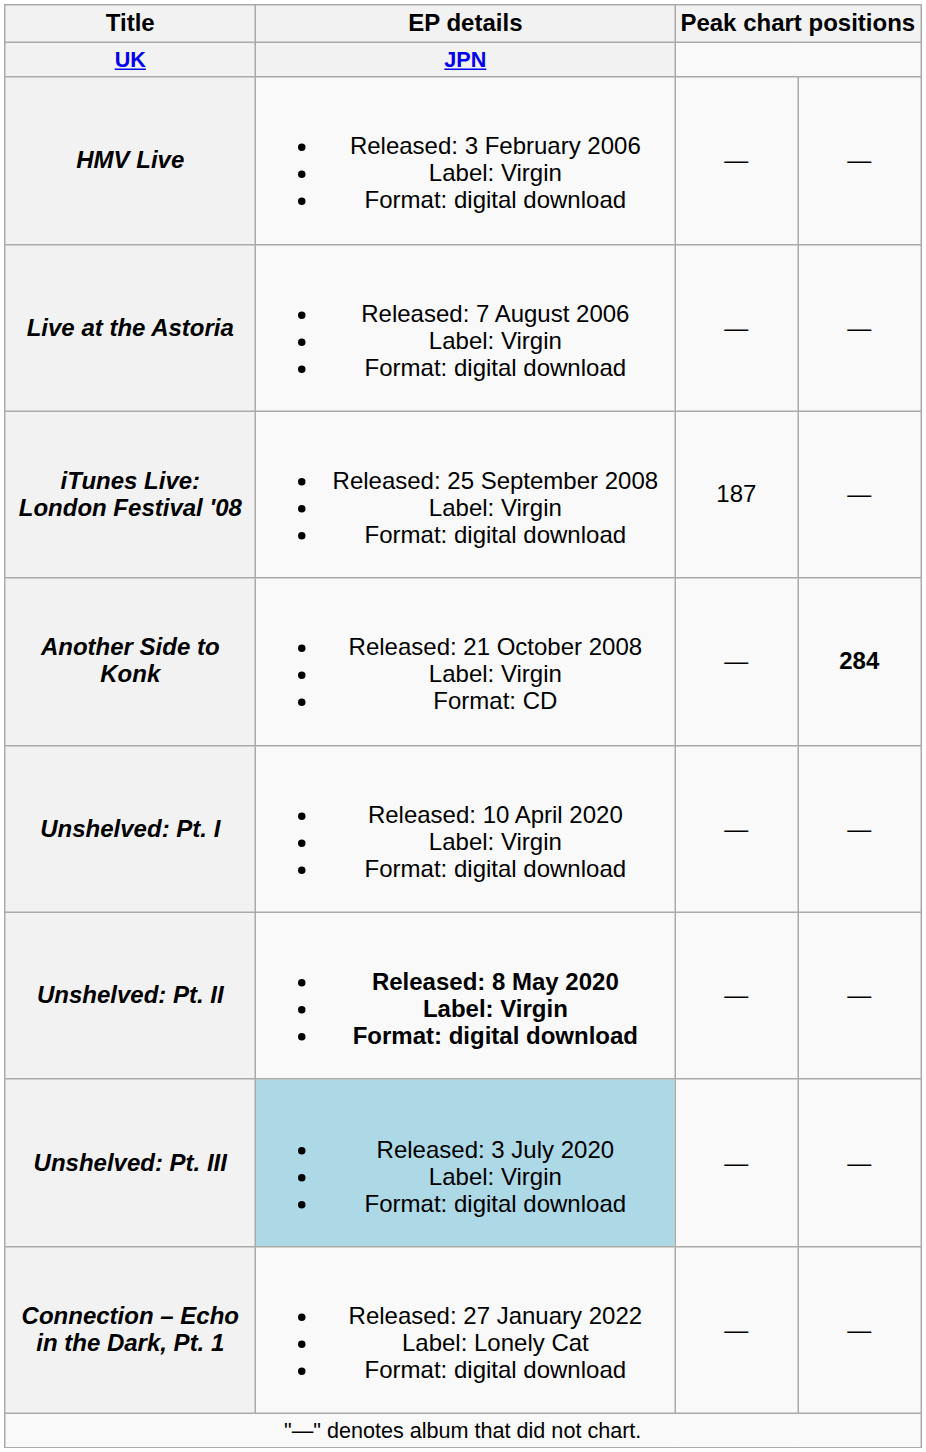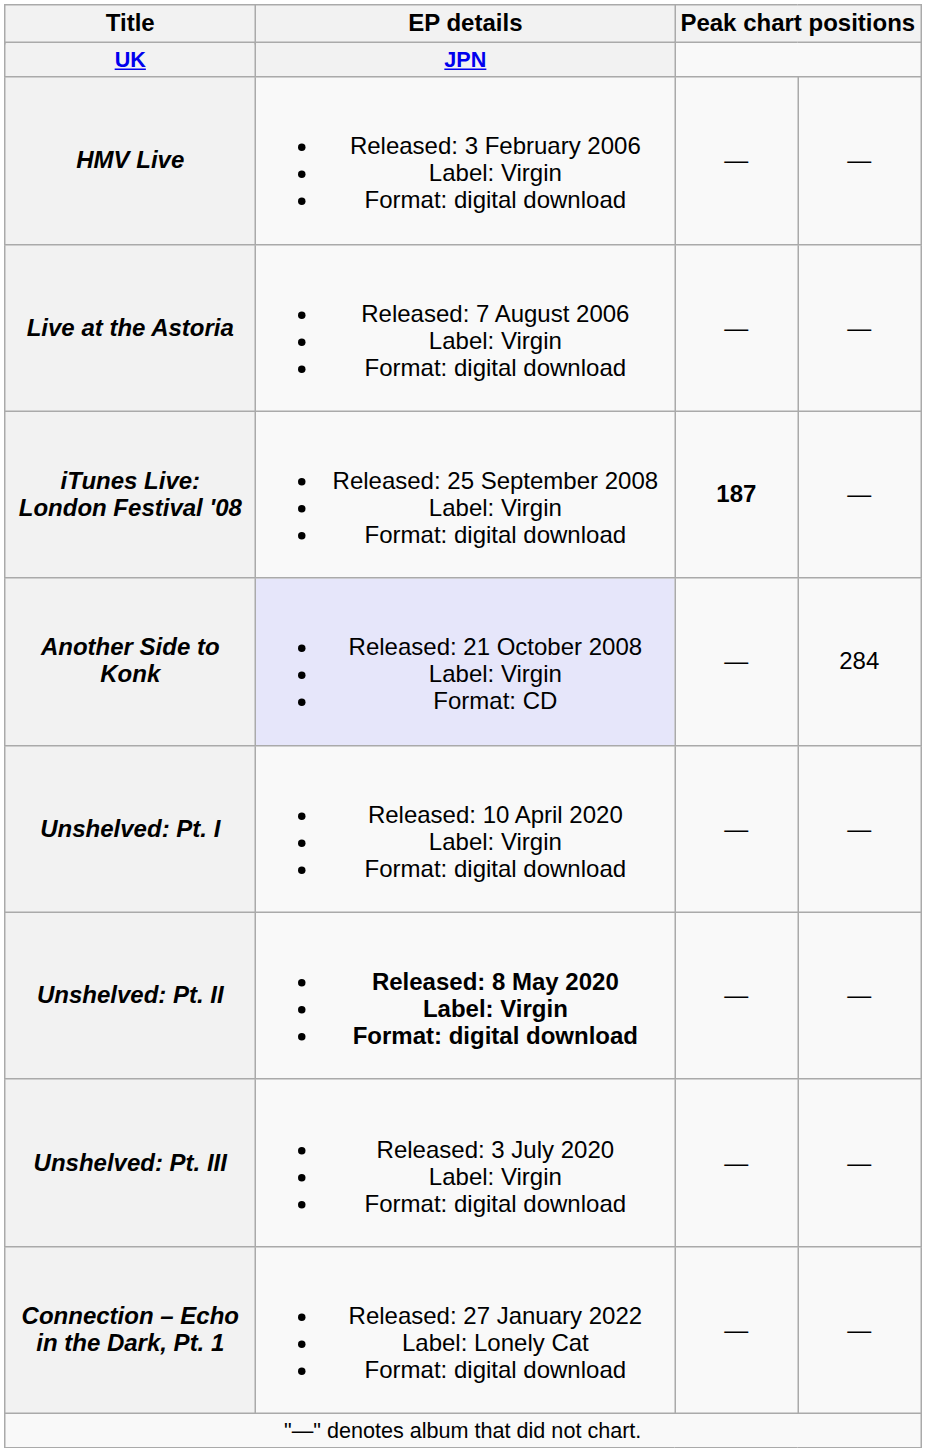(736, 494) normal -> (736, 494) bold
(465, 675) no background -> (465, 675) lavender background
(859, 661) bold -> (859, 661) normal
(465, 1176) lightblue background -> (465, 1176) no background
